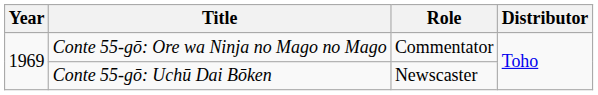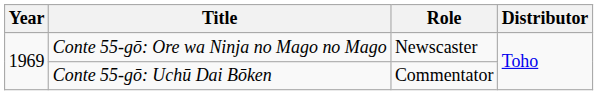(444, 47) Commentator -> (436, 47) Newscaster
(436, 75) Newscaster -> (444, 75) Commentator
